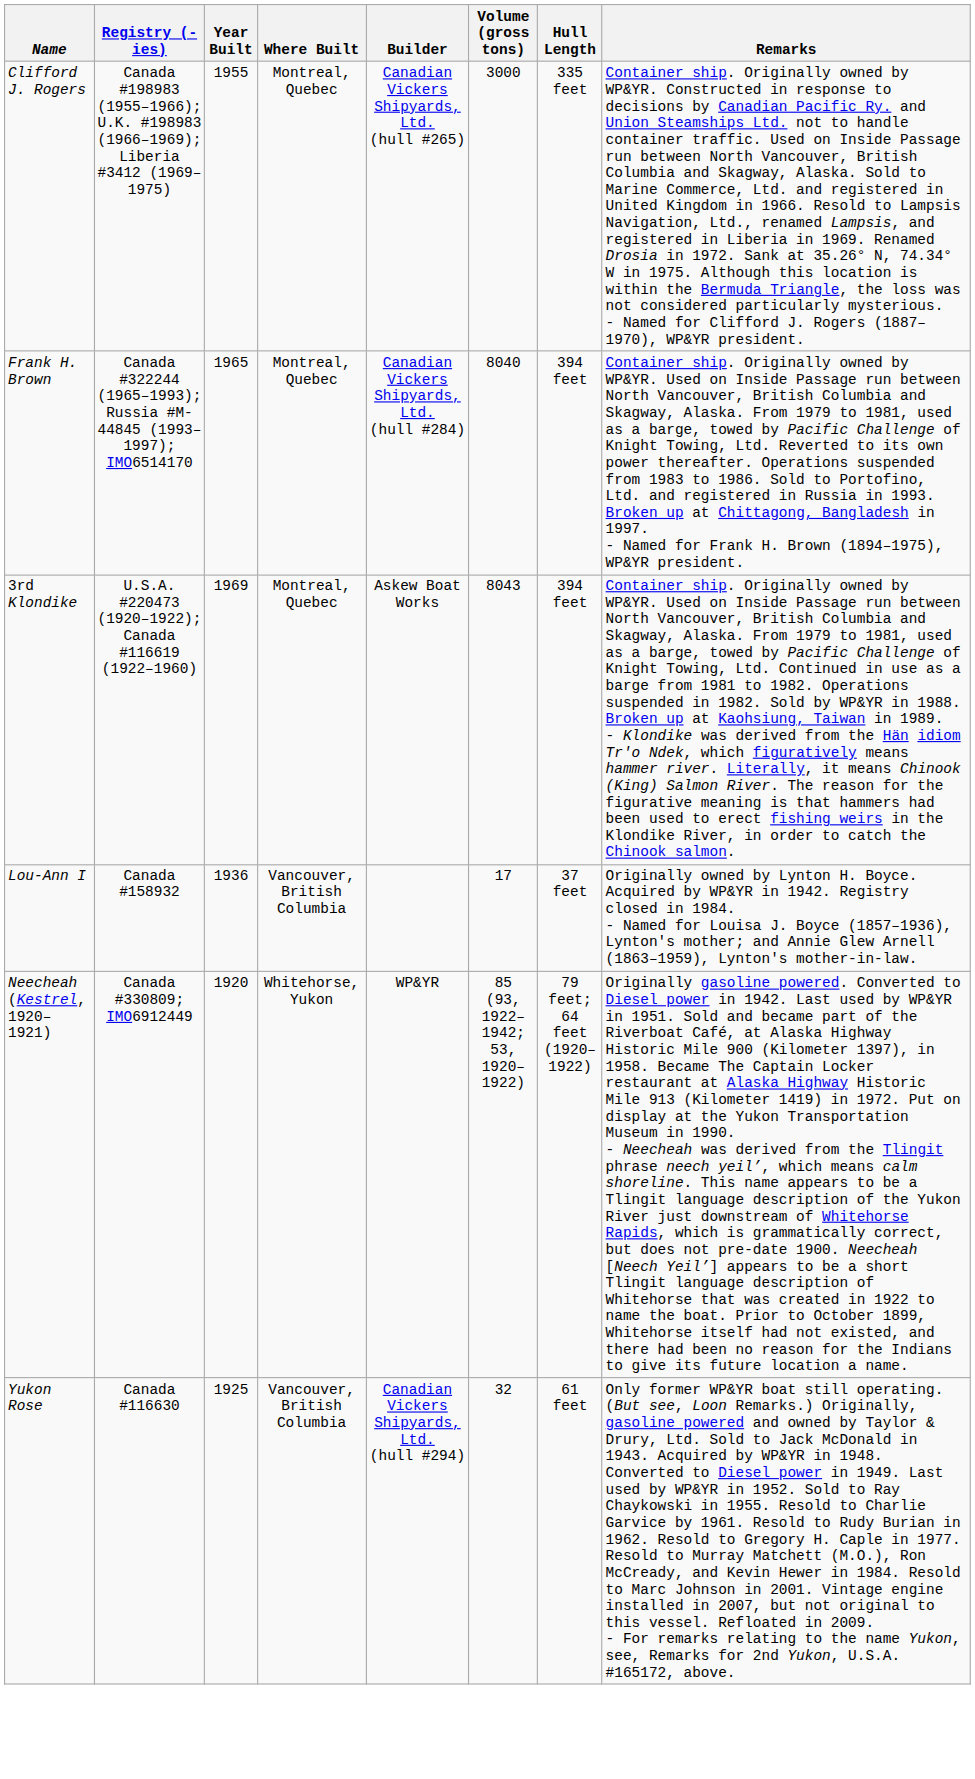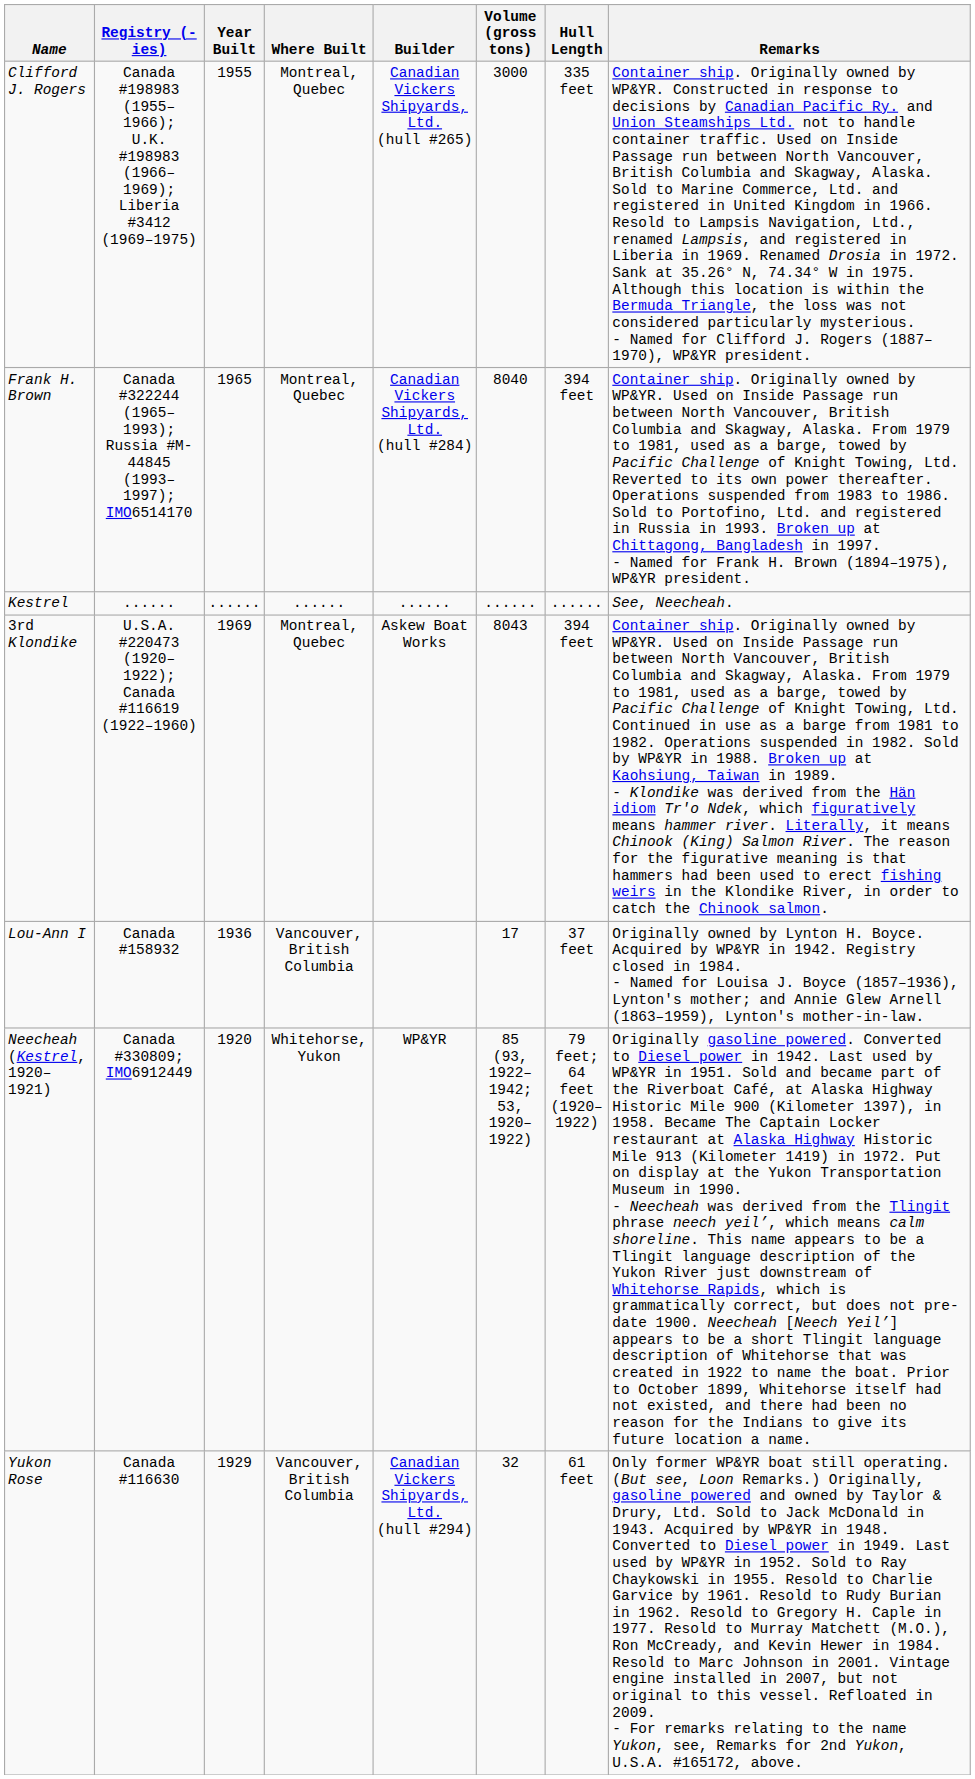+ row: (38, 603)
(231, 1390) 1925 -> (234, 1463) 1929
